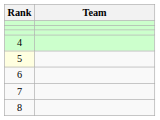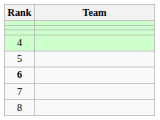(19, 59) lightyellow background -> (19, 59) no background
(19, 75) normal -> (19, 75) bold
